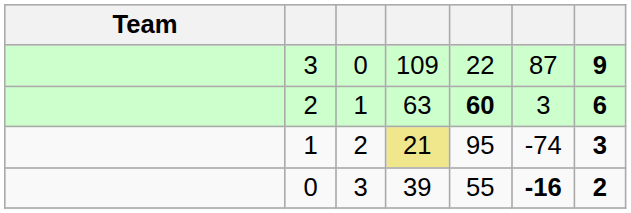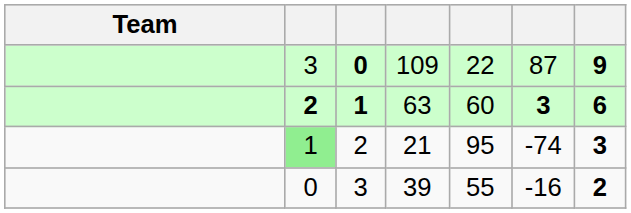(361, 65) normal -> (361, 65) bold
(310, 106) normal -> (310, 106) bold
(361, 106) normal -> (361, 106) bold
(480, 106) bold -> (480, 106) normal
(543, 106) normal -> (543, 106) bold
(310, 146) no background -> (310, 146) lightgreen background
(417, 146) khaki background -> (417, 146) no background
(543, 187) bold -> (543, 187) normal
